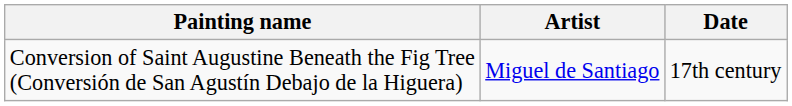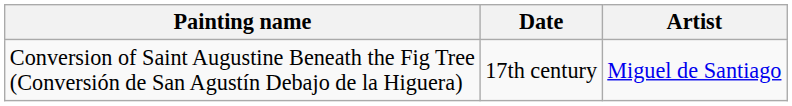columns swapped: (572, 22) <-> (726, 22)
